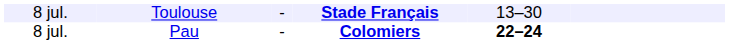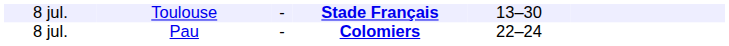(519, 31) bold -> (519, 31) normal
